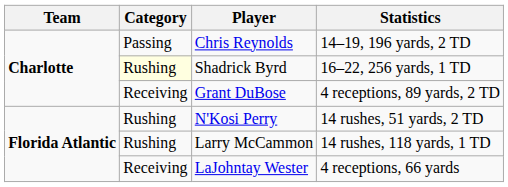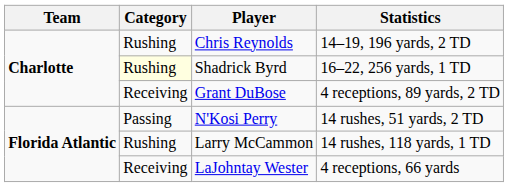(147, 43) Passing -> (150, 43) Rushing
(150, 118) Rushing -> (147, 118) Passing
